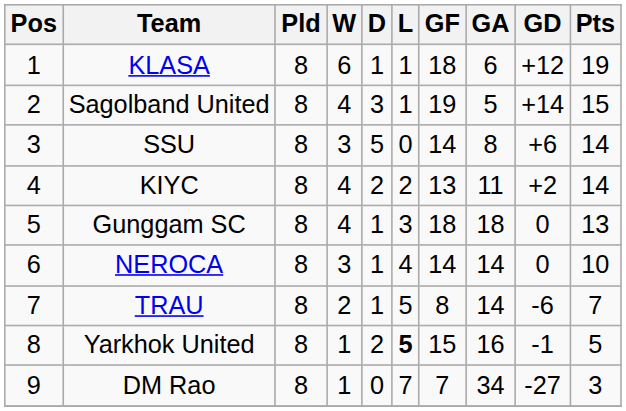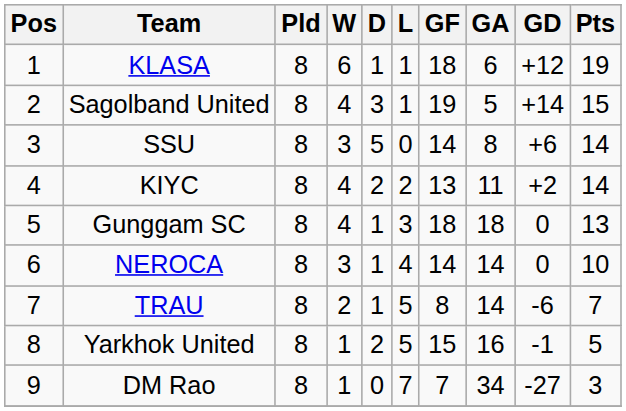(405, 345) bold -> (405, 345) normal
